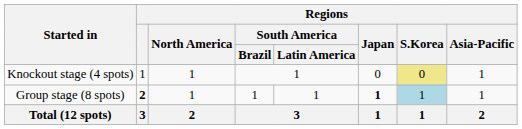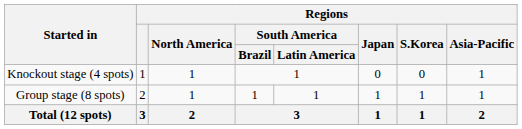(422, 74) khaki background -> (422, 74) no background
(142, 94) bold -> (142, 94) normal
(378, 94) bold -> (378, 94) normal
(422, 94) lightblue background -> (422, 94) no background
